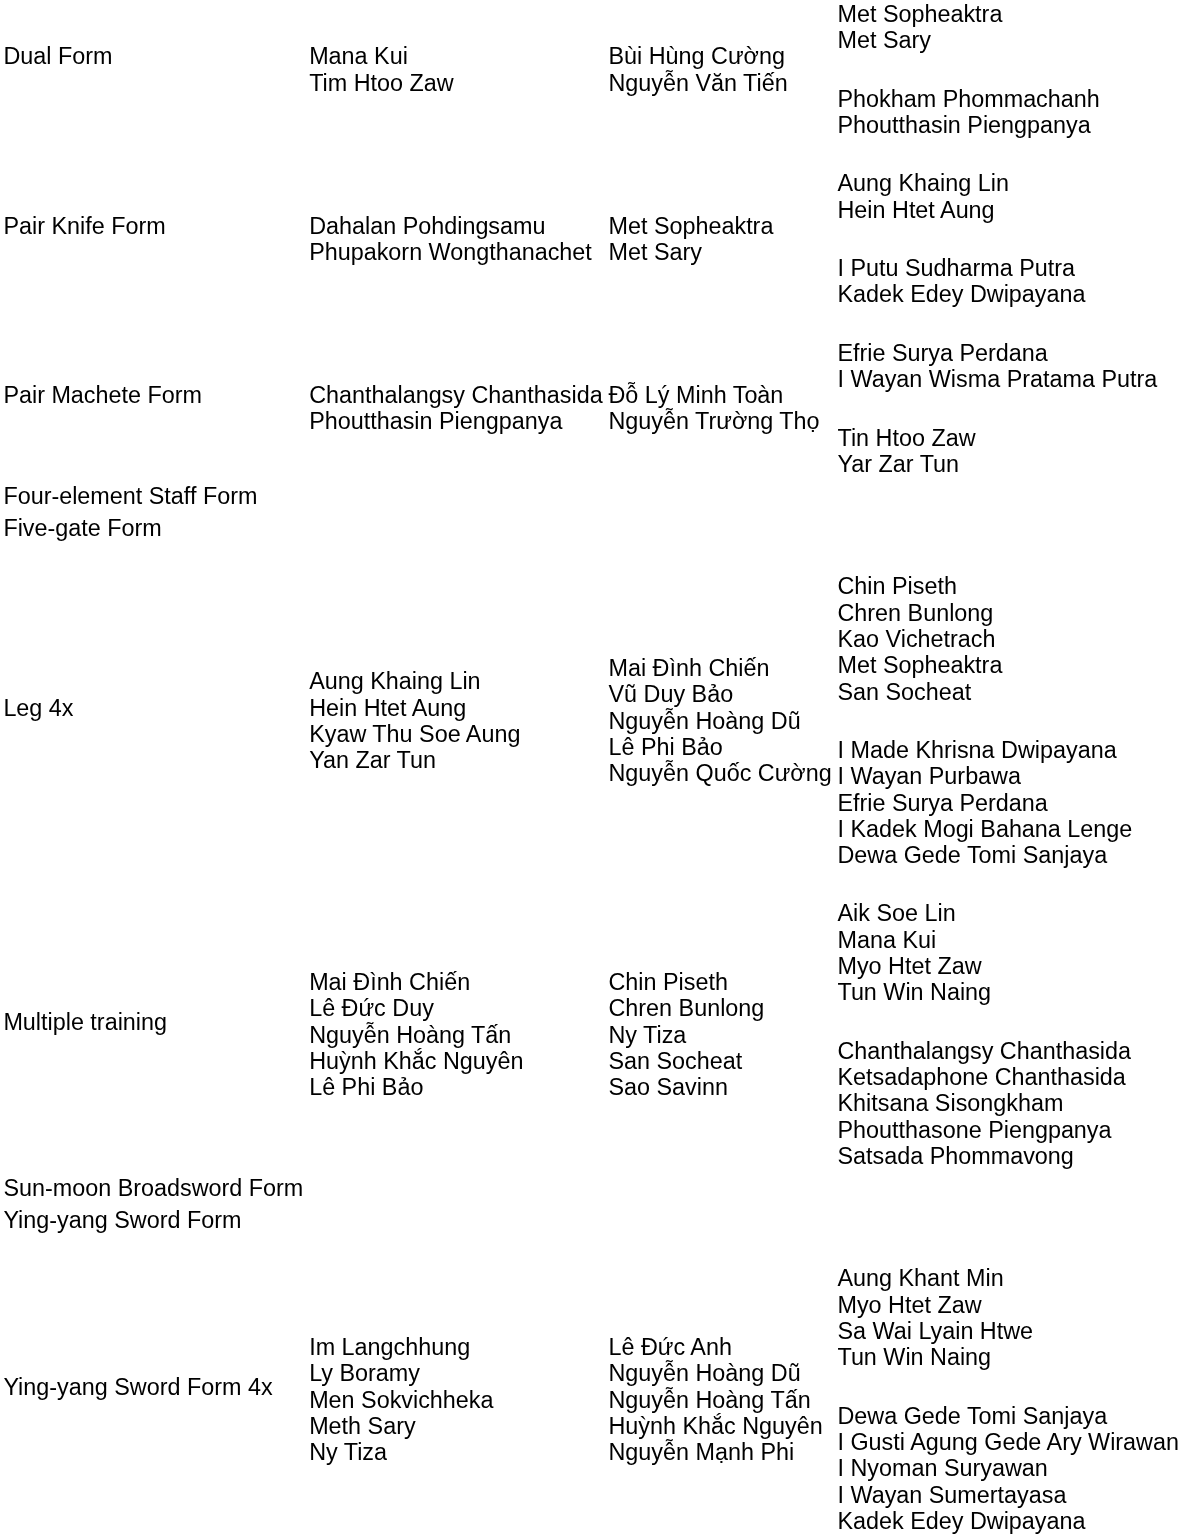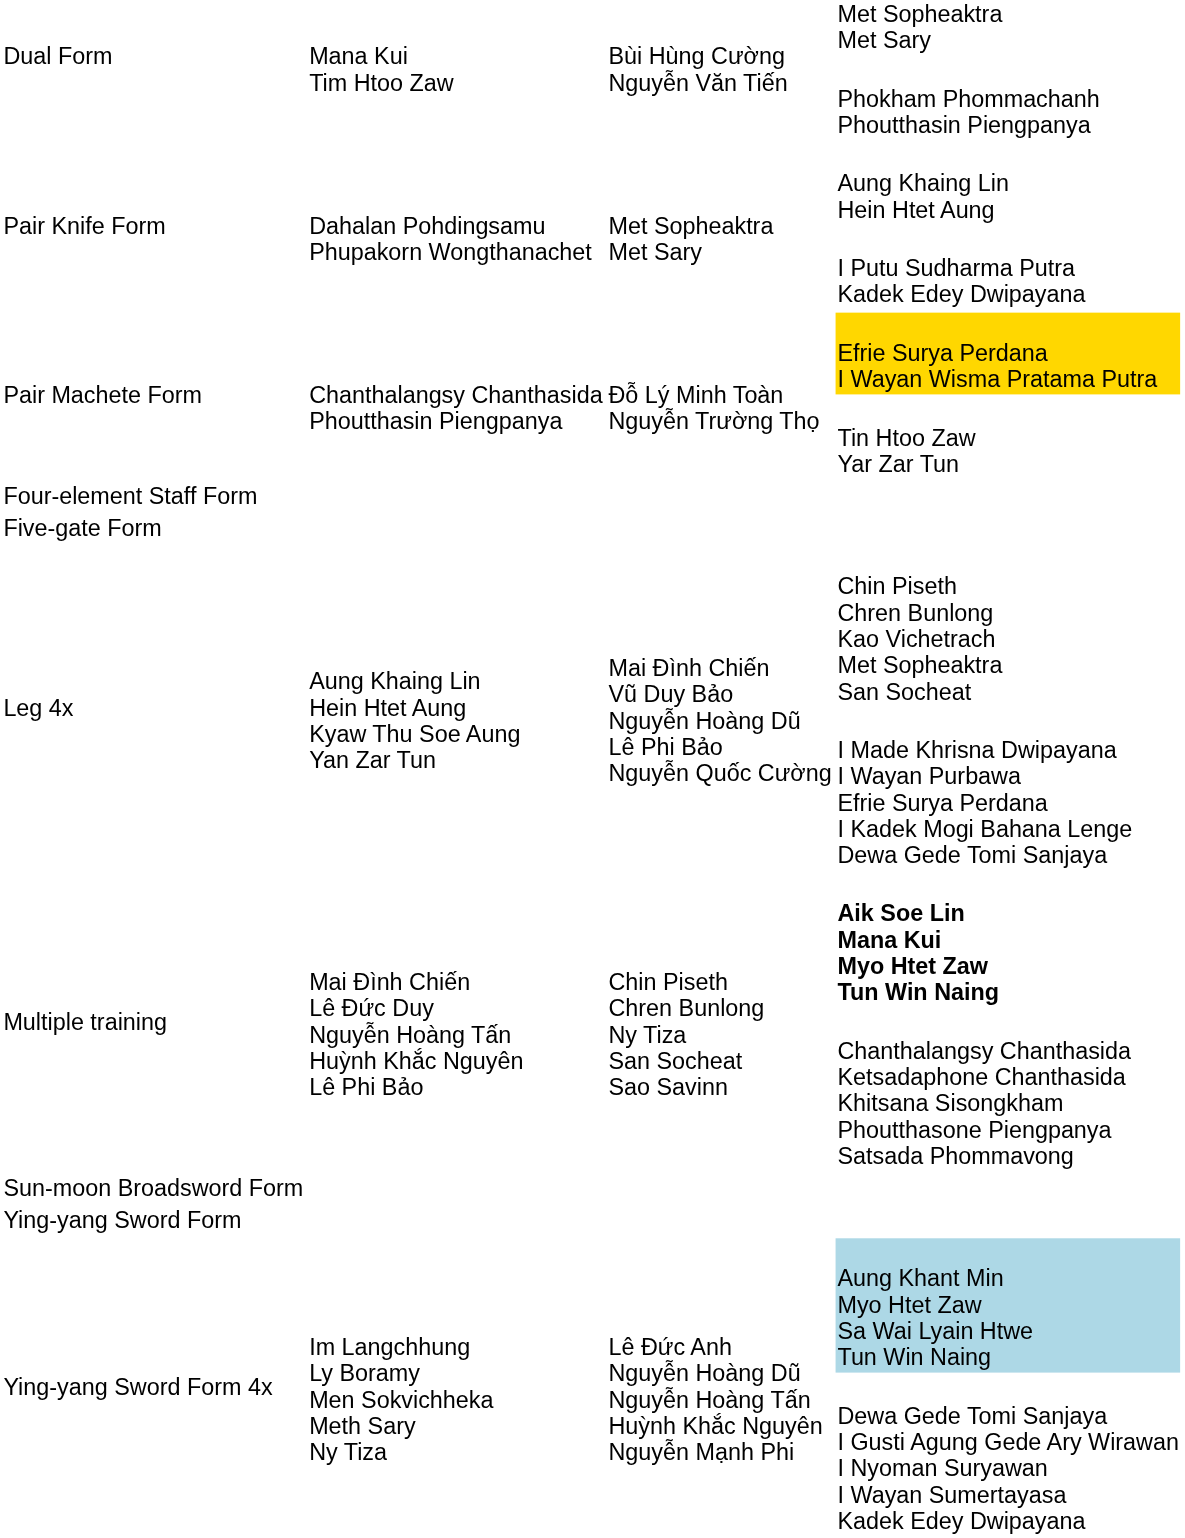(997, 366) no background -> (997, 366) gold background
(914, 953) normal -> (918, 953) bold
(935, 1318) no background -> (935, 1318) lightblue background
